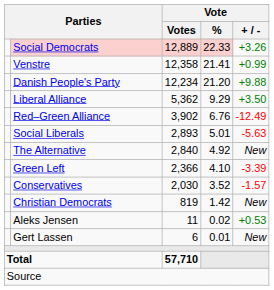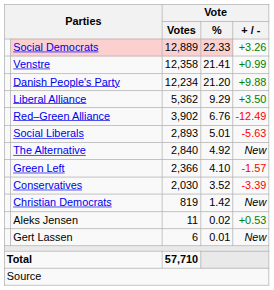(254, 168) -3.39 -> (254, 168) -1.57
(254, 185) -1.57 -> (254, 185) -3.39
